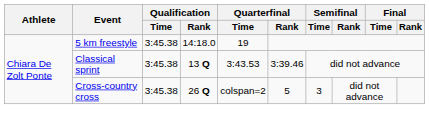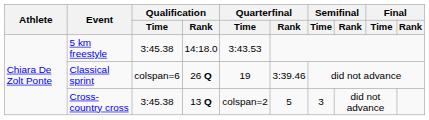(243, 43) 19 -> (245, 49) 3:43.53
(161, 64) 3:45.38 -> (157, 75) colspan=6
(199, 64) 13 Q -> (201, 75) 26 Q
(243, 64) 3:43.53 -> (245, 75) 19
(199, 91) 26 Q -> (201, 102) 13 Q
